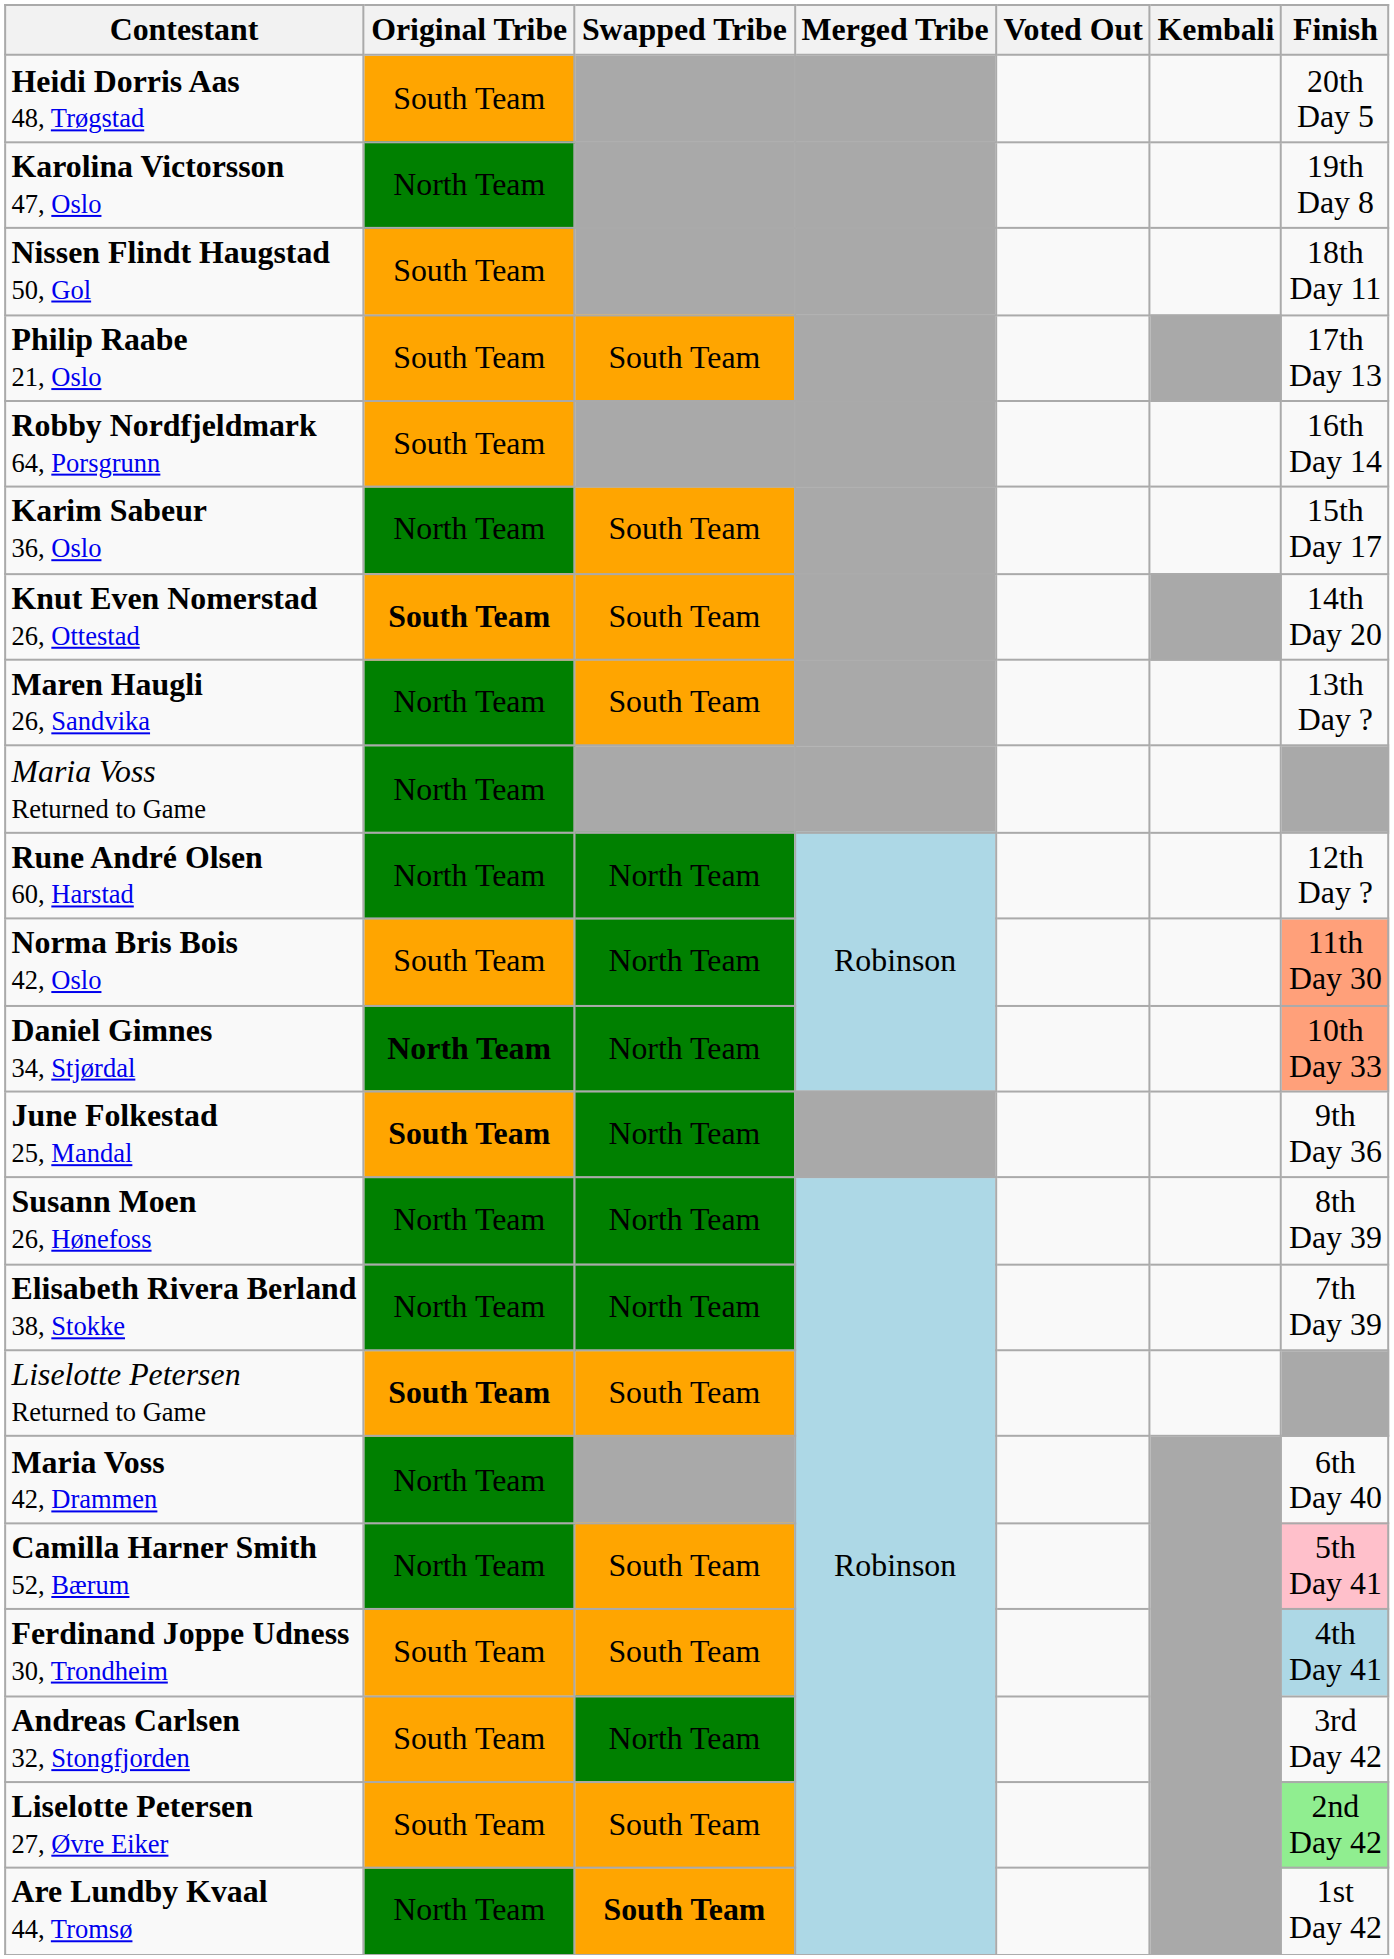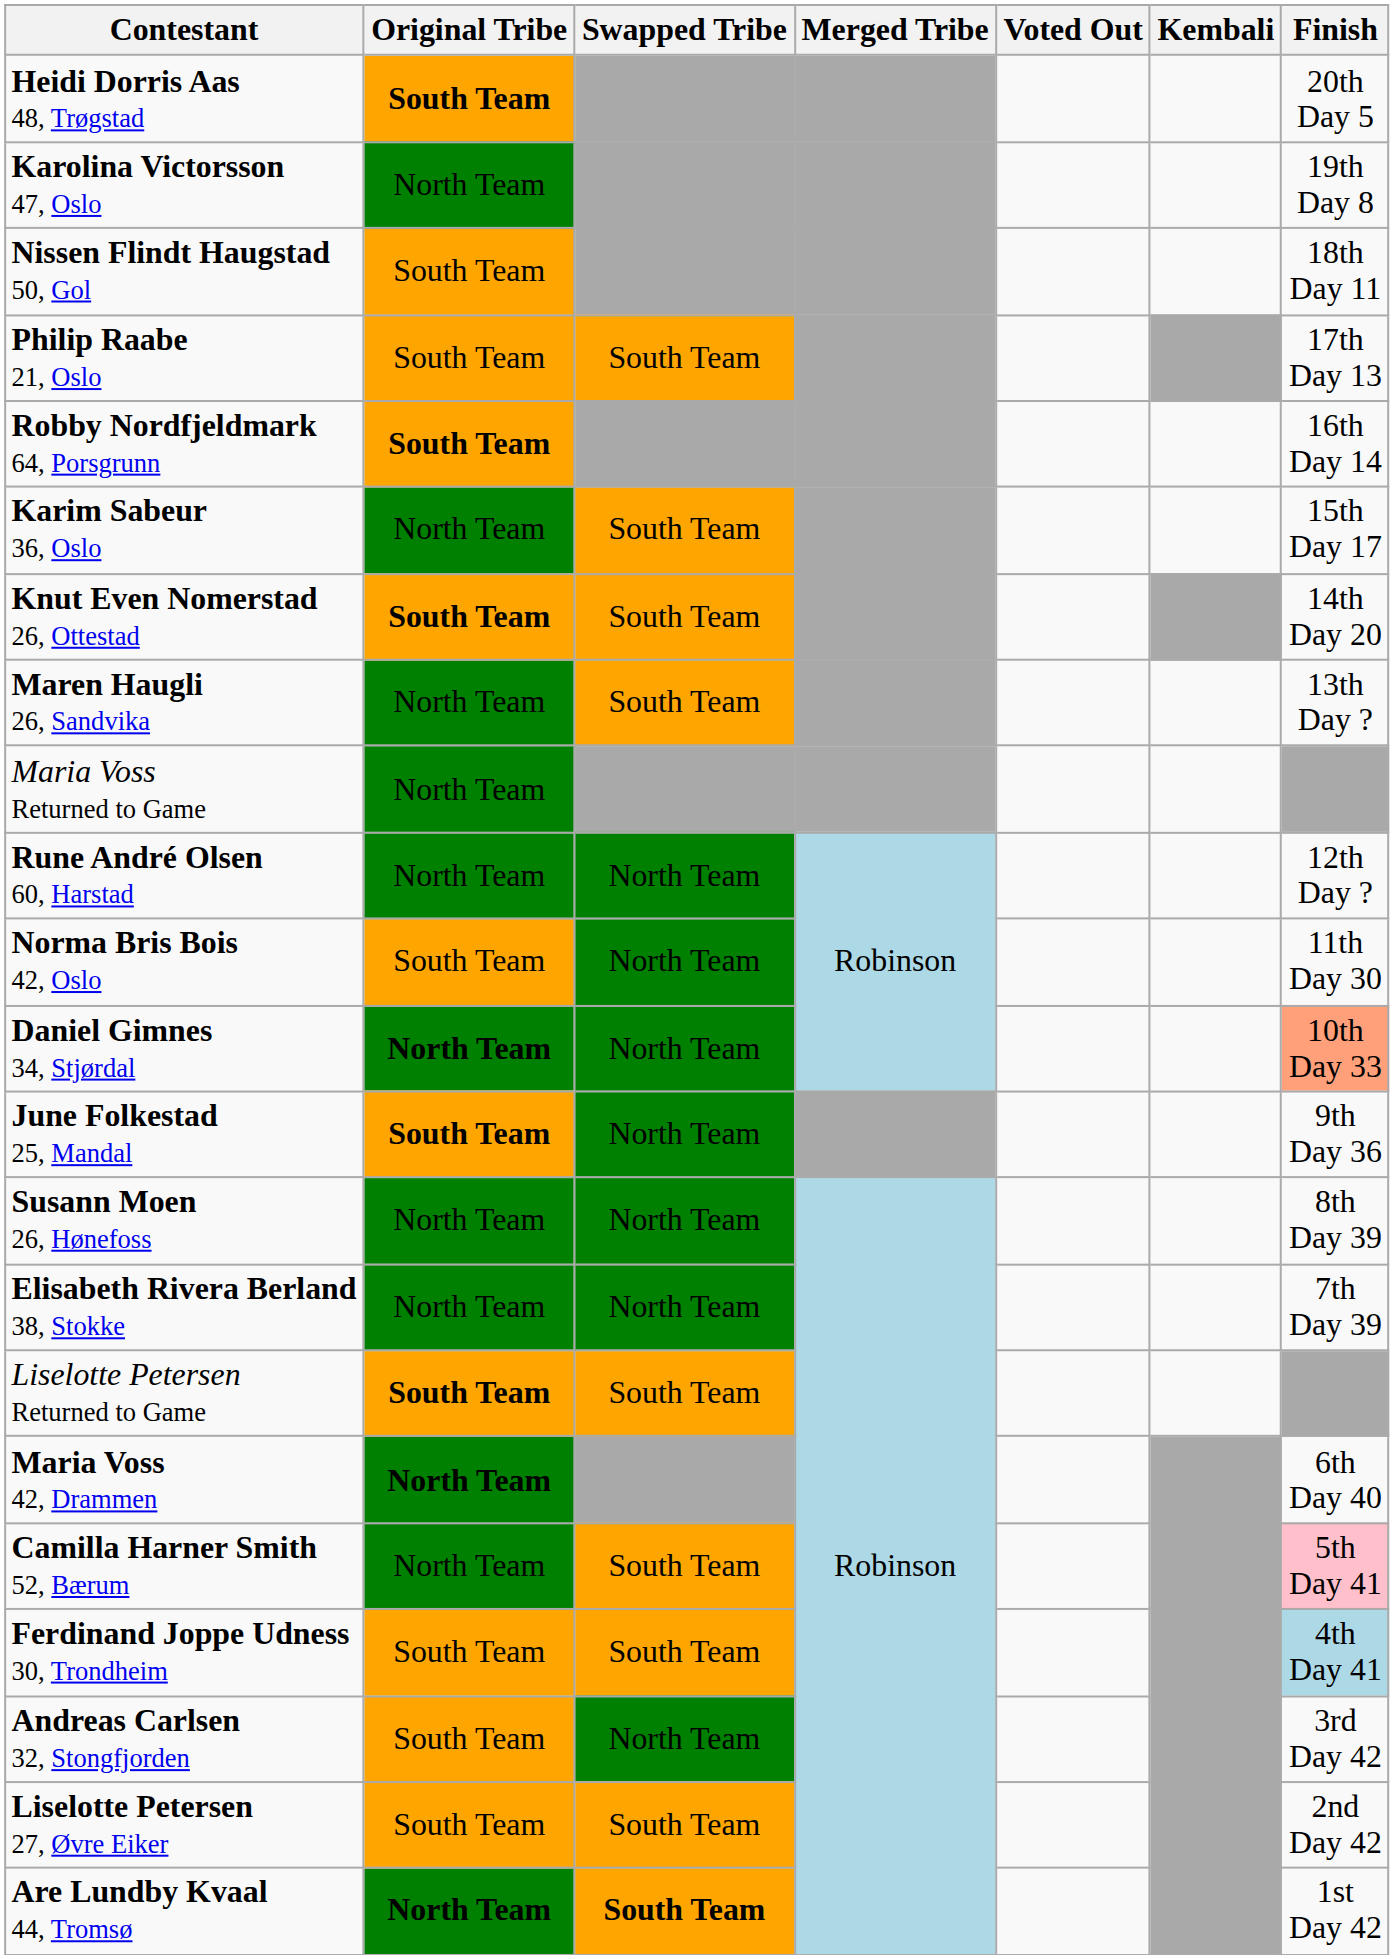(469, 98) normal -> (469, 98) bold
(469, 443) normal -> (469, 443) bold
(1335, 961) lightsalmon background -> (1335, 961) no background
(469, 1479) normal -> (469, 1479) bold
(1335, 1824) lightgreen background -> (1335, 1824) no background
(469, 1910) normal -> (469, 1910) bold
